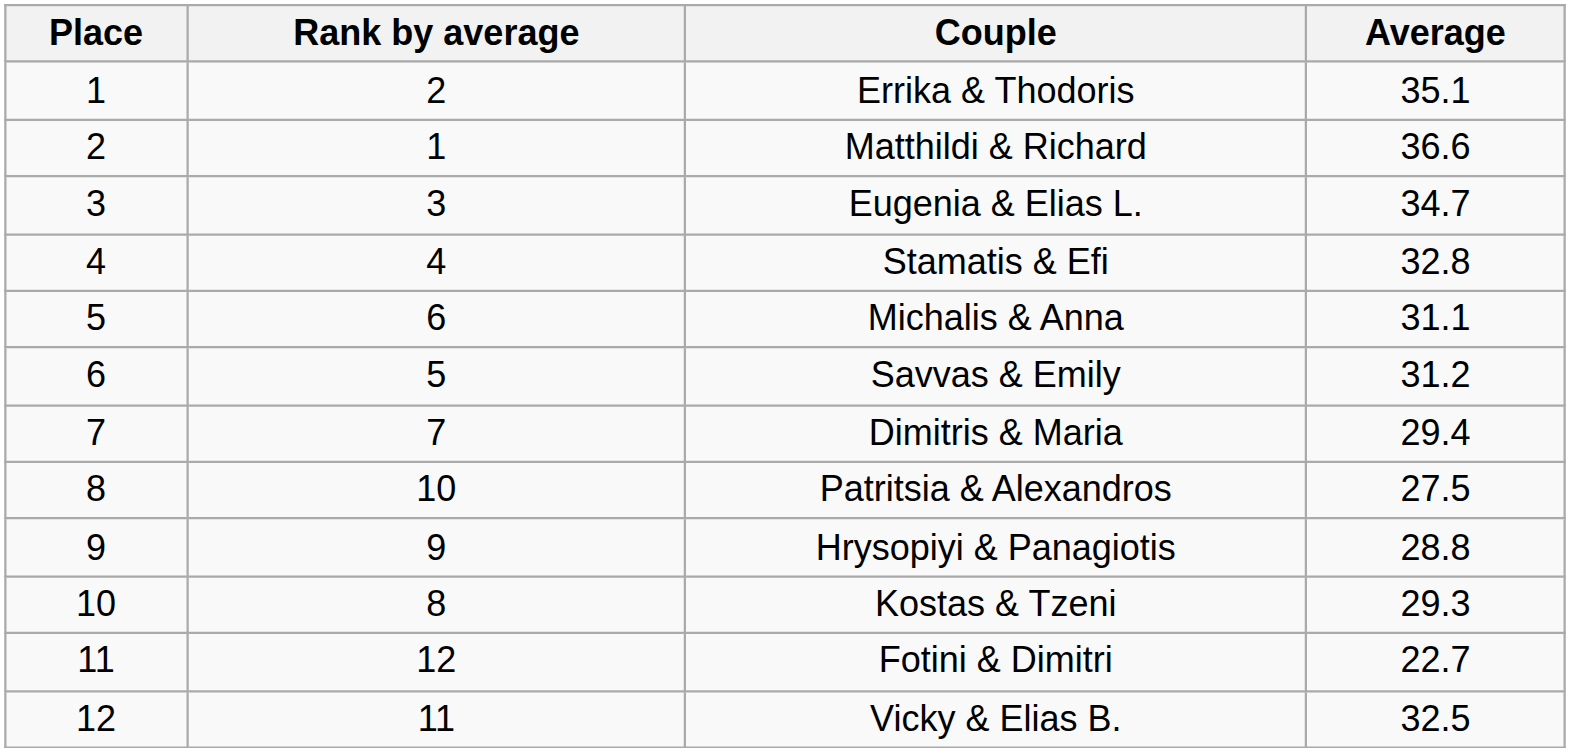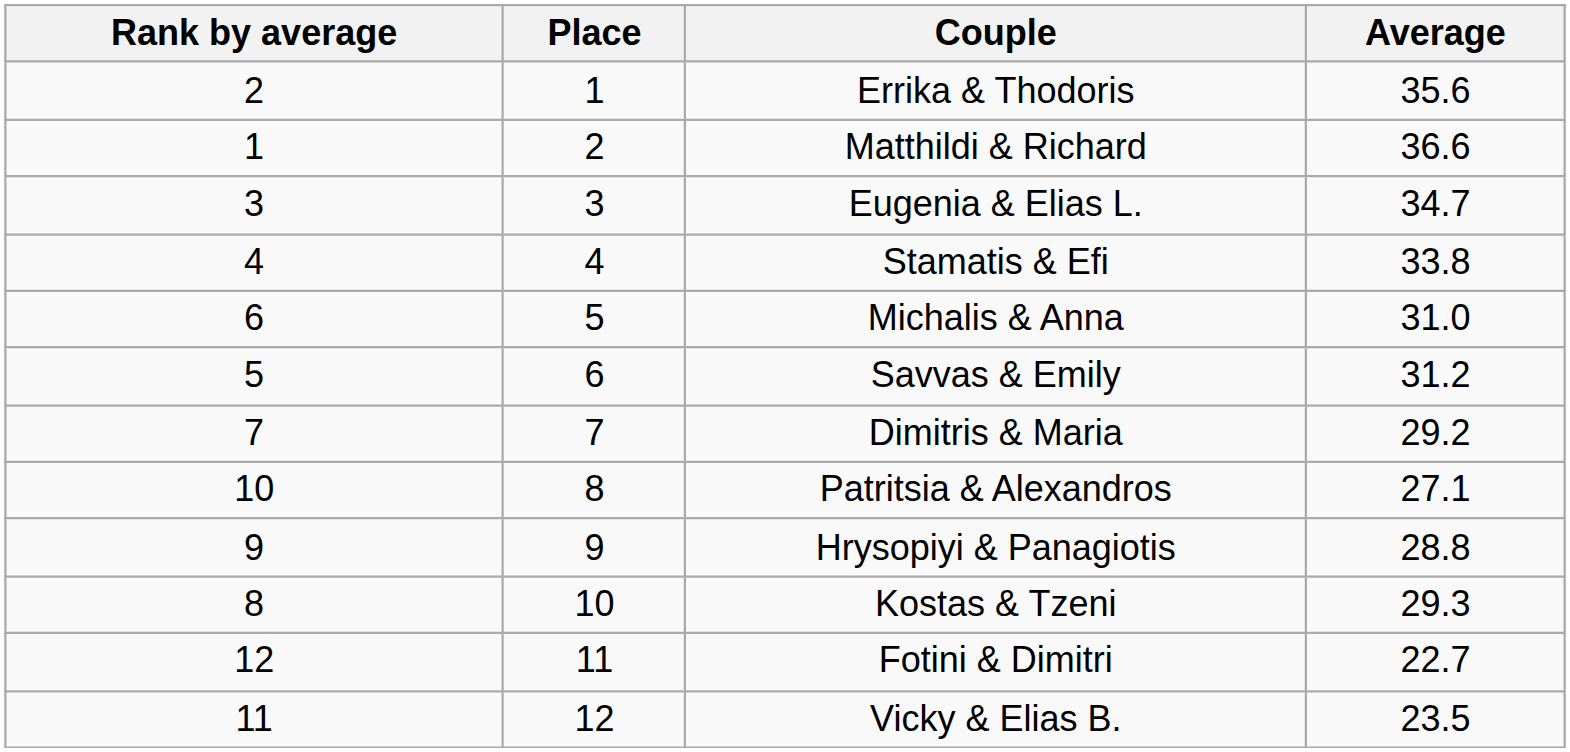columns swapped: (436, 33) <-> (96, 33)
(1435, 90) 35.1 -> (1435, 90) 35.6
(1435, 261) 32.8 -> (1435, 261) 33.8
(1435, 318) 31.1 -> (1435, 318) 31.0
(1435, 432) 29.4 -> (1435, 432) 29.2
(1435, 489) 27.5 -> (1435, 489) 27.1
(1435, 718) 32.5 -> (1435, 718) 23.5
